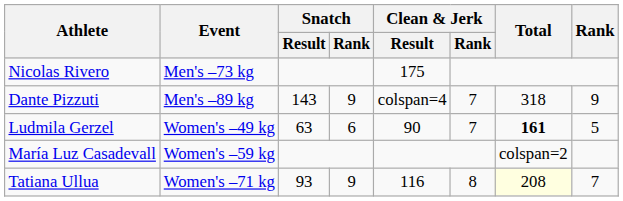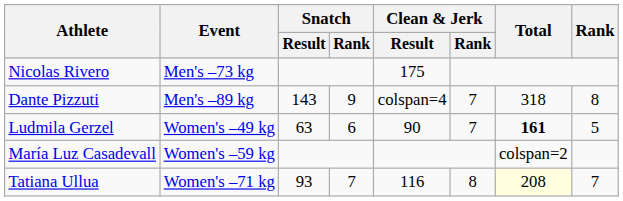(595, 99) 9 -> (595, 99) 8
(352, 182) 9 -> (352, 182) 7
